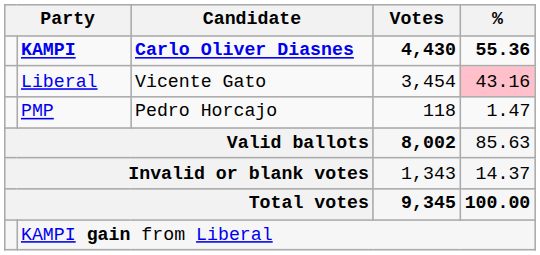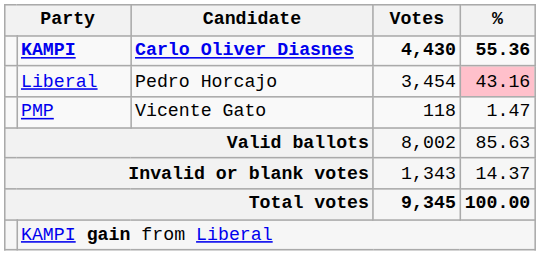(201, 81) Vicente Gato -> (206, 81) Pedro Horcajo
(206, 112) Pedro Horcajo -> (201, 112) Vicente Gato
(428, 142) bold -> (428, 142) normal
